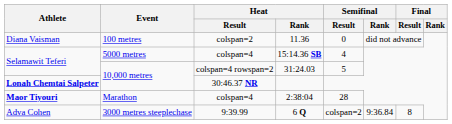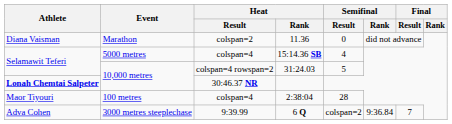(122, 40) 100 metres -> (120, 40) Marathon
(32, 98) bold -> (30, 98) normal
(120, 98) Marathon -> (122, 98) 100 metres
(410, 112) 8 -> (410, 112) 7
